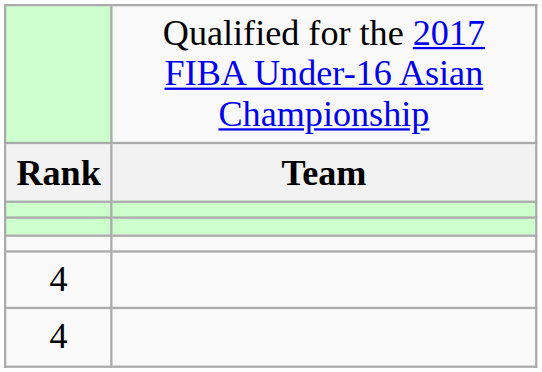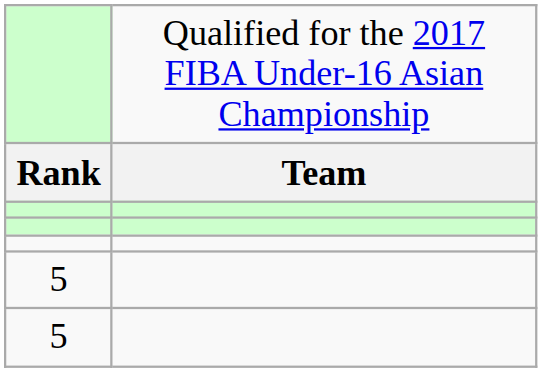(59, 279) 4 -> (59, 279) 5
(59, 336) 4 -> (59, 336) 5
